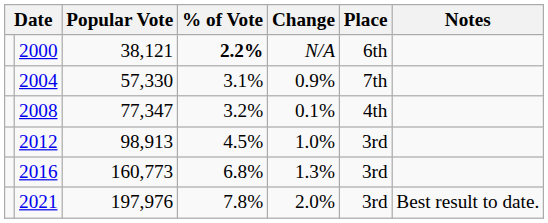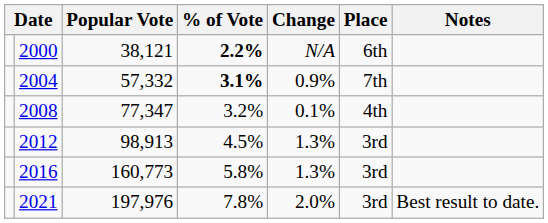(147, 80) 57,330 -> (147, 80) 57,332
(243, 80) normal -> (242, 80) bold
(315, 141) 1.0% -> (315, 141) 1.3%
(243, 171) 6.8% -> (243, 171) 5.8%
